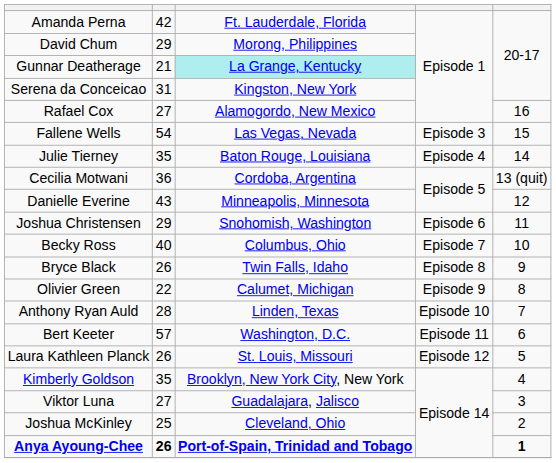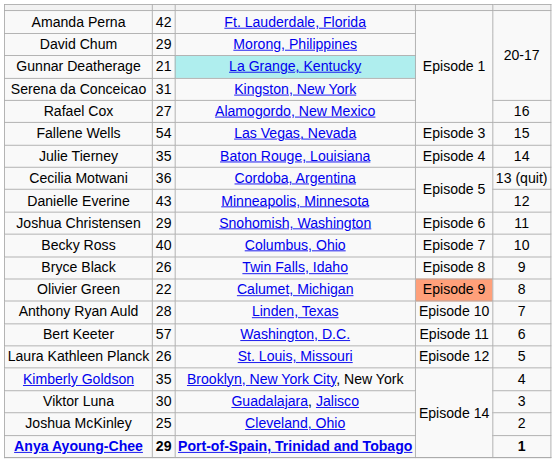(454, 290) no background -> (454, 290) lightsalmon background
(164, 401) 27 -> (164, 401) 30
(164, 446) 26 -> (164, 446) 29
